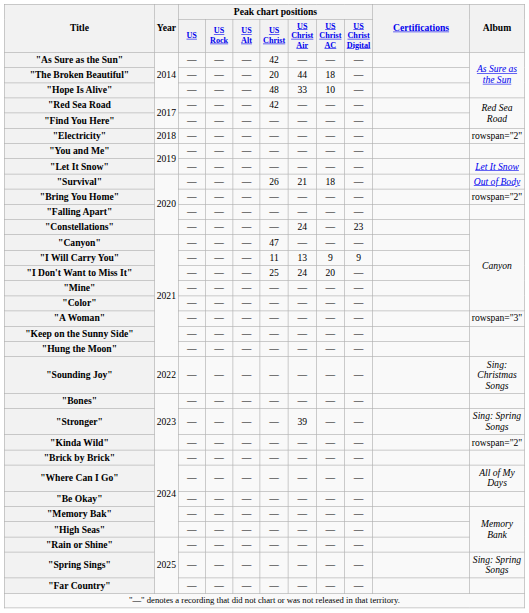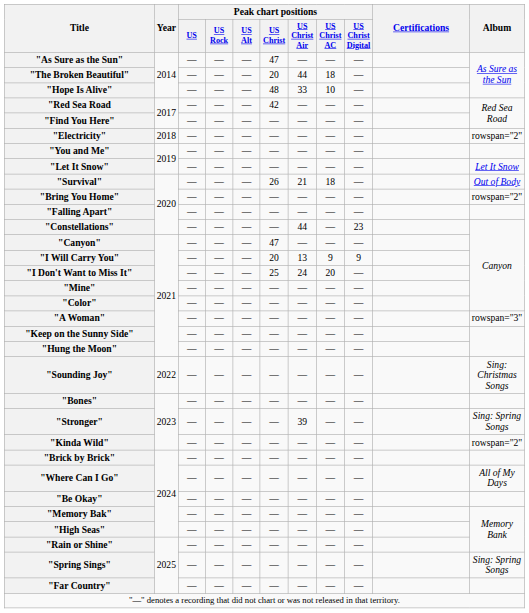(274, 60) 42 -> (274, 60) 47
(302, 227) 24 -> (302, 227) 44
(274, 257) 11 -> (274, 257) 20
